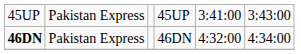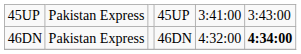(25, 37) bold -> (25, 37) normal
(269, 37) normal -> (270, 37) bold
